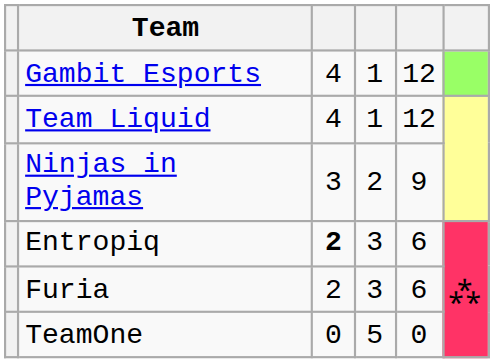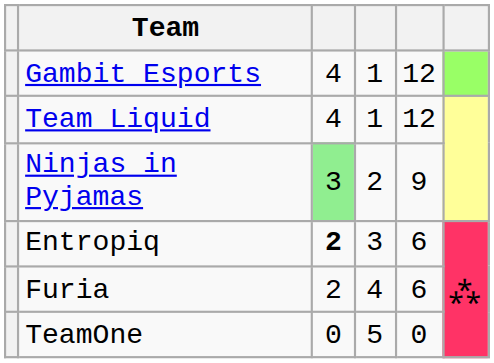(333, 181) no background -> (333, 181) lightgreen background
(375, 289) 3 -> (375, 289) 4
